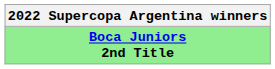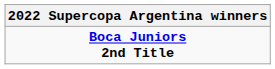(138, 45) lightgreen background -> (138, 45) no background
